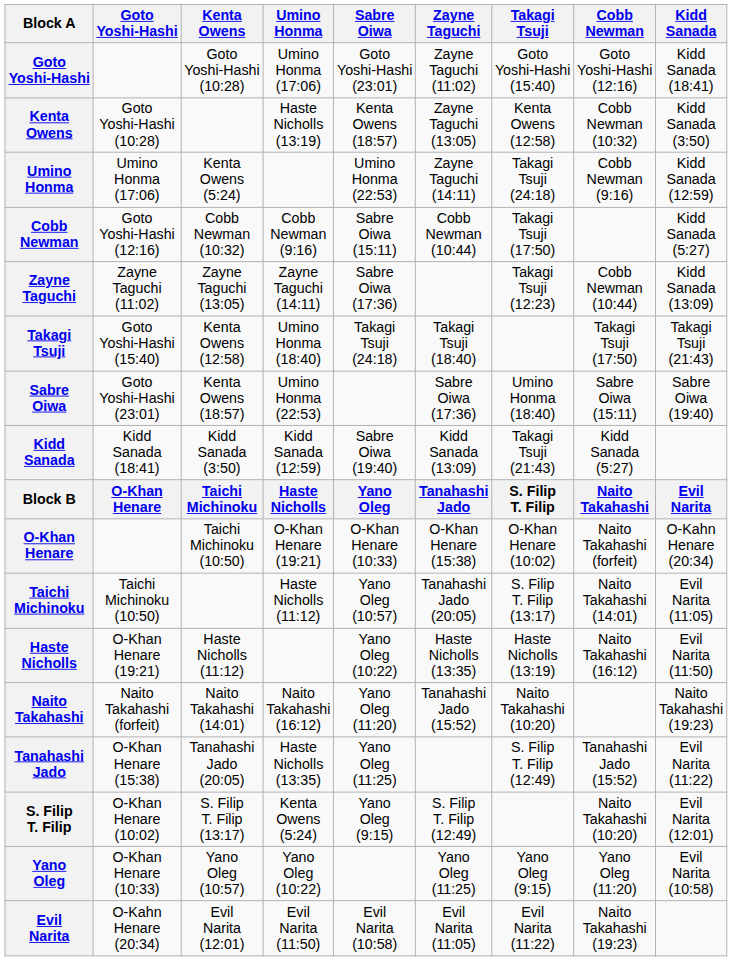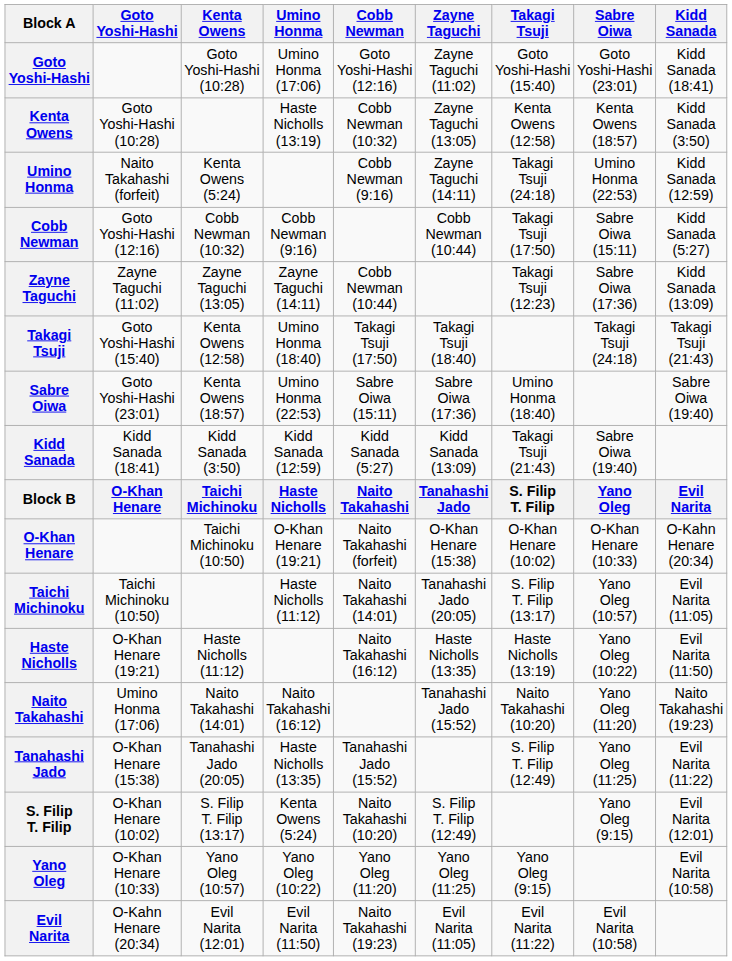columns swapped: (615, 23) <-> (375, 23)
(137, 179) Umino Honma (17:06) -> (137, 179) Naito Takahashi (forfeit)
(137, 709) Naito Takahashi (forfeit) -> (137, 709) Umino Honma (17:06)
